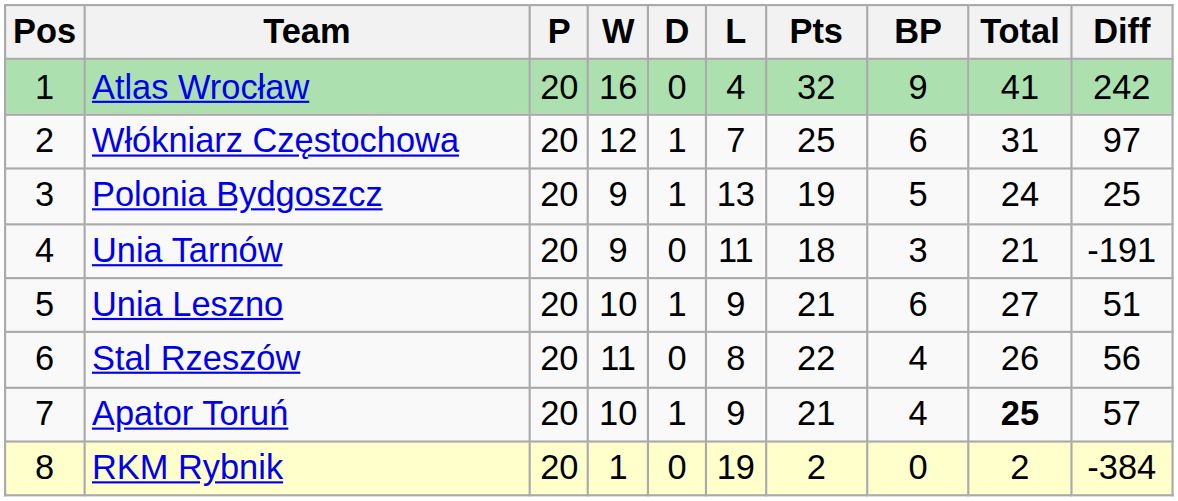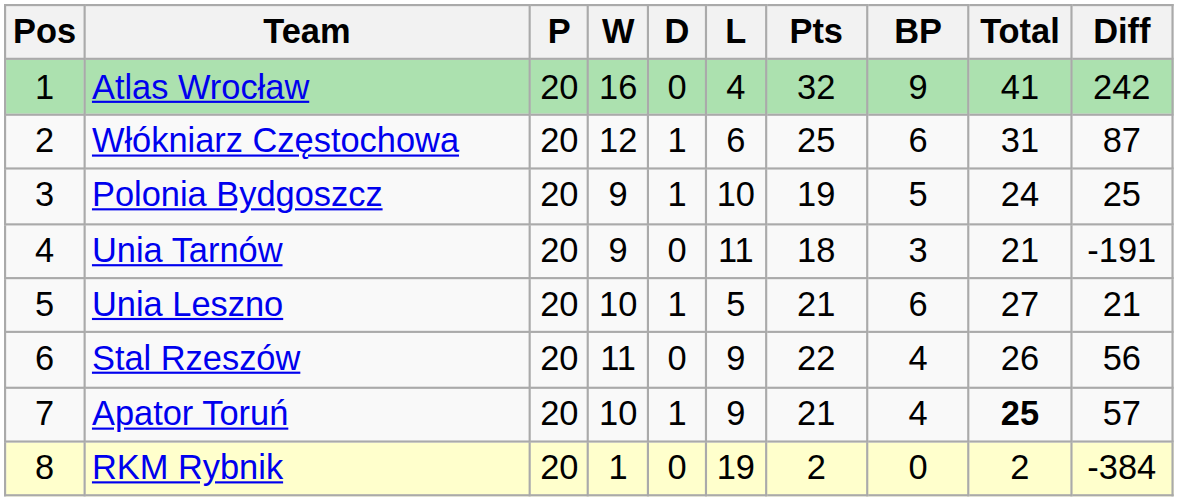(736, 140) 7 -> (736, 140) 6
(1122, 140) 97 -> (1122, 140) 87
(736, 195) 13 -> (736, 195) 10
(736, 304) 9 -> (736, 304) 5
(1122, 304) 51 -> (1122, 304) 21
(736, 359) 8 -> (736, 359) 9
